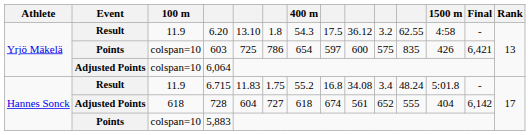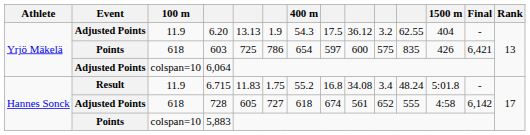(110, 31) Result -> (110, 31) Adjusted Points
(248, 31) 13.10 -> (248, 31) 13.13
(275, 31) 1.8 -> (275, 31) 1.9
(445, 31) 4:58 -> (445, 31) 404
(176, 50) colspan=10 -> (176, 50) 618
(248, 104) 604 -> (248, 104) 605
(445, 104) 404 -> (445, 104) 4:58
